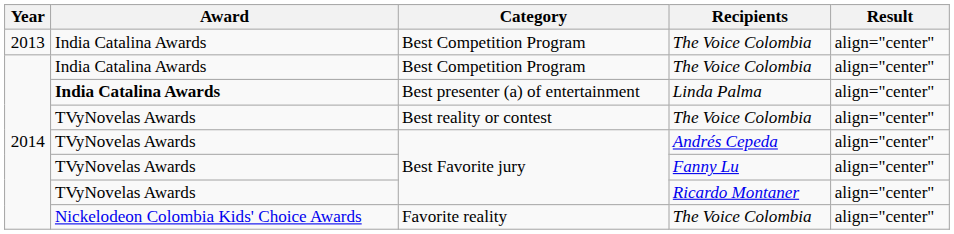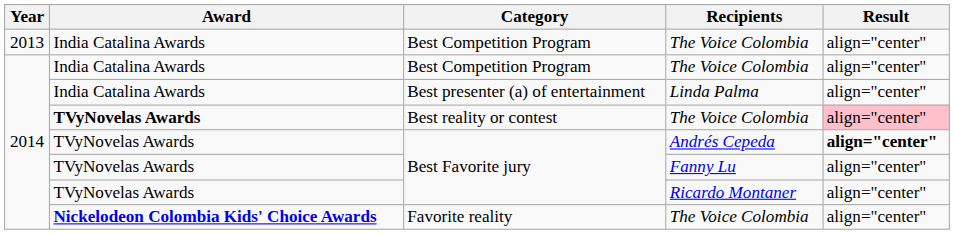(138, 92) bold -> (129, 92) normal
(125, 117) normal -> (127, 117) bold
(884, 117) no background -> (876, 117) pink background
(884, 142) normal -> (882, 142) bold
(208, 217) normal -> (215, 217) bold
